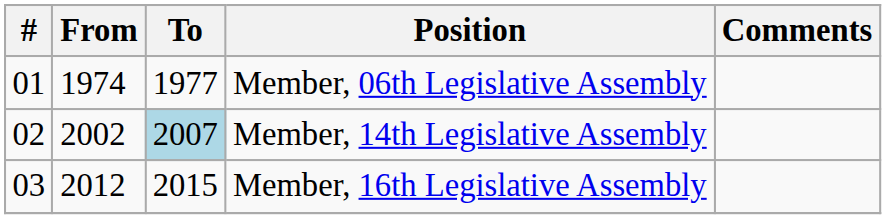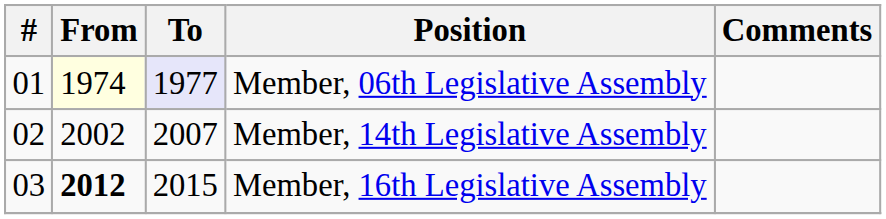(93, 82) no background -> (93, 82) lightyellow background
(185, 82) no background -> (185, 82) lavender background
(185, 133) lightblue background -> (185, 133) no background
(93, 185) normal -> (93, 185) bold
